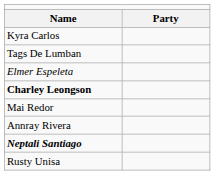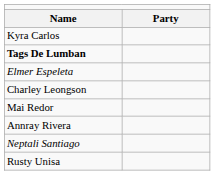(44, 54) normal -> (46, 54) bold
(49, 90) bold -> (47, 90) normal
(44, 143) bold -> (43, 143) normal
